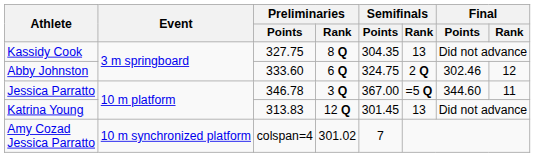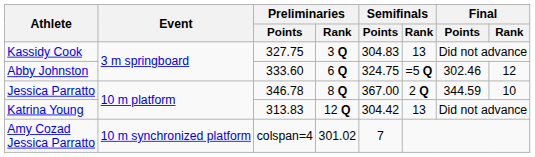(337, 52) 8 Q -> (337, 52) 3 Q
(380, 52) 304.35 -> (380, 52) 304.83
(419, 71) 2 Q -> (419, 71) =5 Q
(337, 91) 3 Q -> (337, 91) 8 Q
(419, 91) =5 Q -> (419, 91) 2 Q
(462, 91) 344.60 -> (462, 91) 344.59
(509, 91) 11 -> (509, 91) 10
(380, 110) 301.45 -> (380, 110) 304.42
